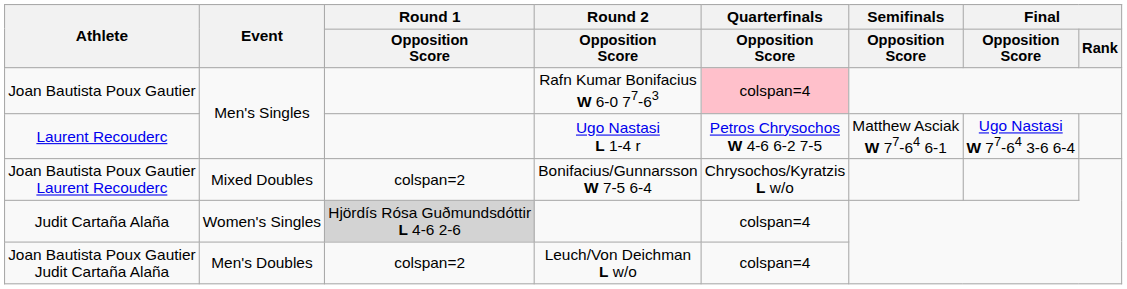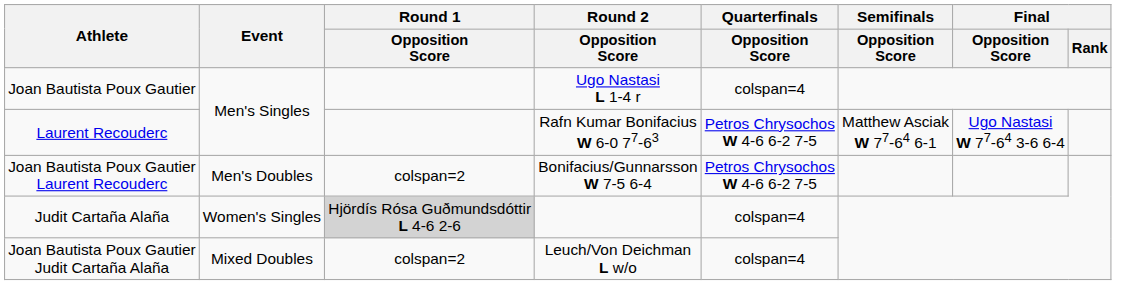(618, 91) Rafn Kumar Bonifacius W 6-0 77-63 -> (618, 89) Ugo Nastasi L 1-4 r
(775, 91) pink background -> (770, 89) no background
(618, 137) Ugo Nastasi L 1-4 r -> (618, 133) Rafn Kumar Bonifacius W 6-0 77-63
(262, 180) Mixed Doubles -> (262, 176) Men's Doubles
(775, 180) Chrysochos/Kyratzis L w/o -> (770, 176) Petros Chrysochos W 4-6 6-2 7-5
(262, 263) Men's Doubles -> (262, 259) Mixed Doubles
